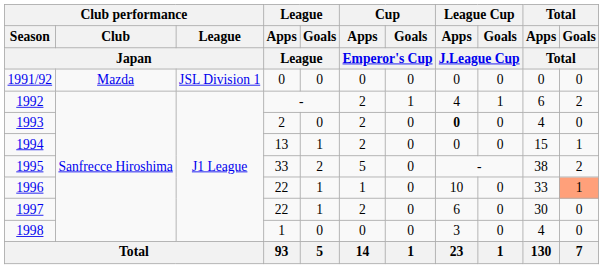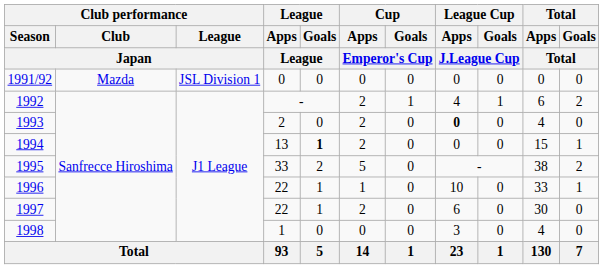(320, 144) normal -> (320, 144) bold
(579, 187) lightsalmon background -> (579, 187) no background
